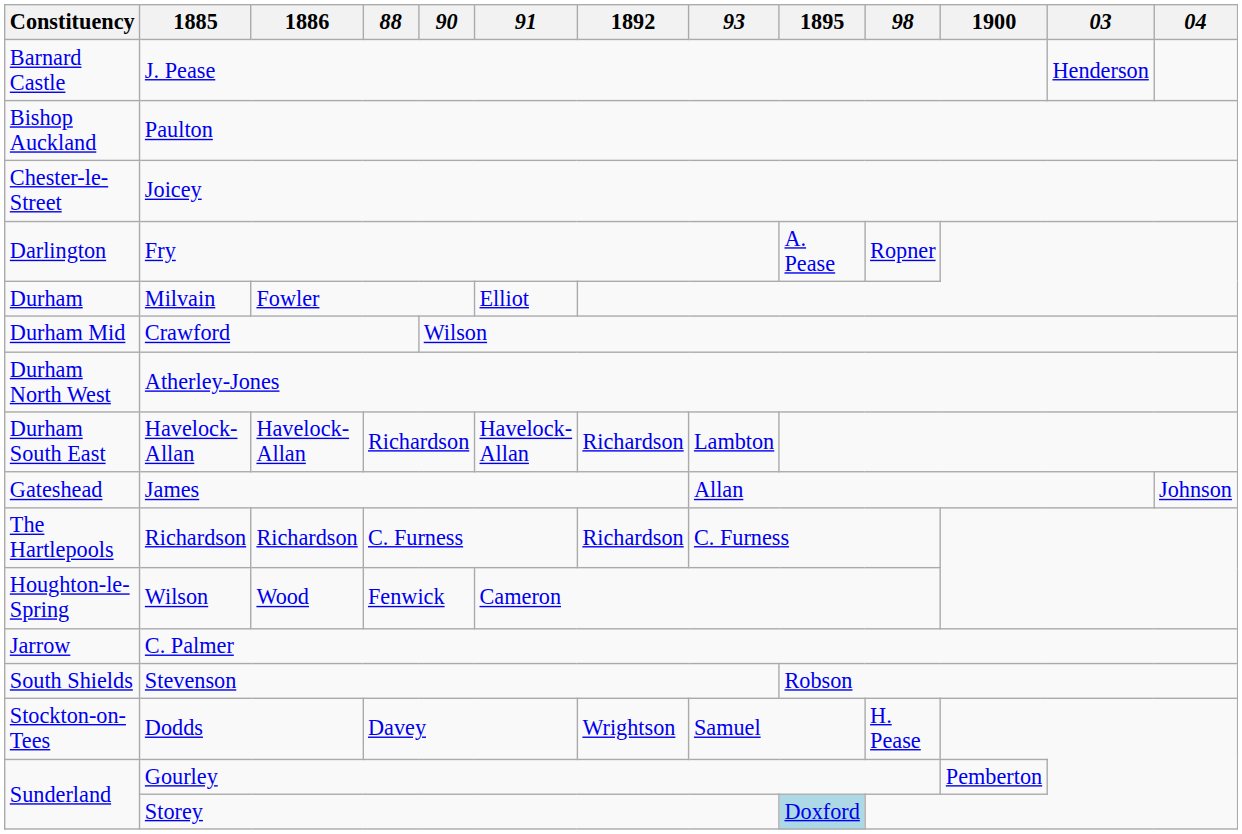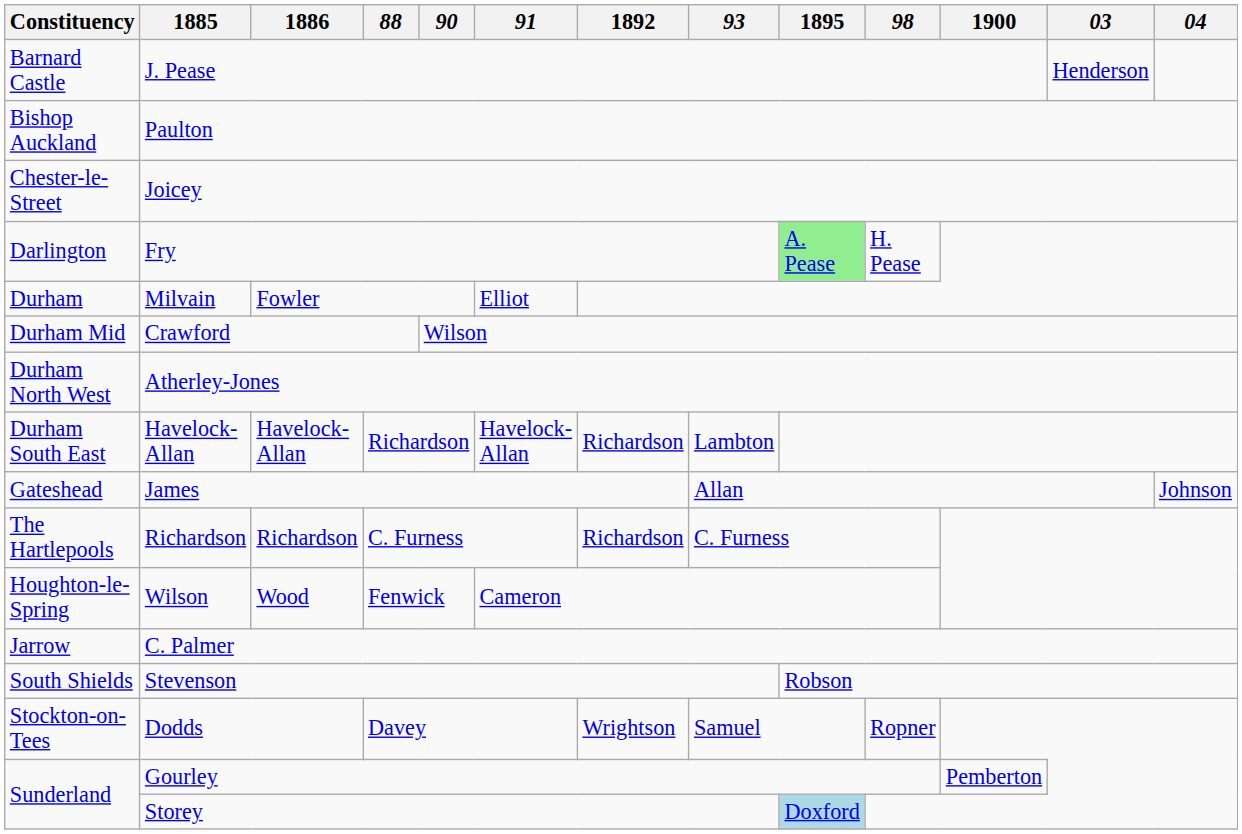(810, 250) no background -> (810, 250) lightgreen background
(903, 250) Ropner -> (895, 250) H. Pease
(895, 728) H. Pease -> (903, 728) Ropner
